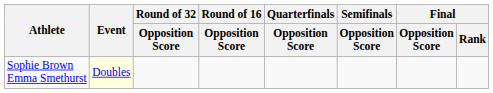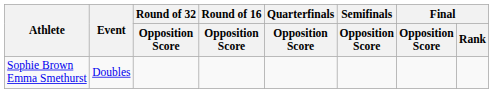(111, 72) lightyellow background -> (111, 72) no background
